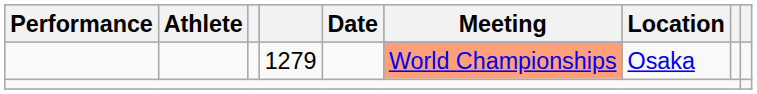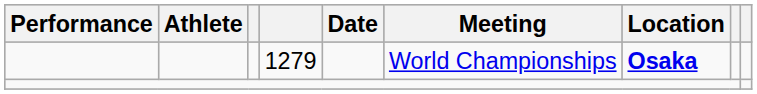(503, 60) lightsalmon background -> (503, 60) no background
(661, 60) normal -> (663, 60) bold
